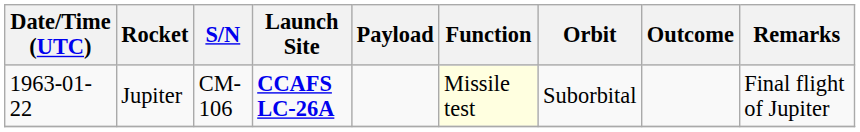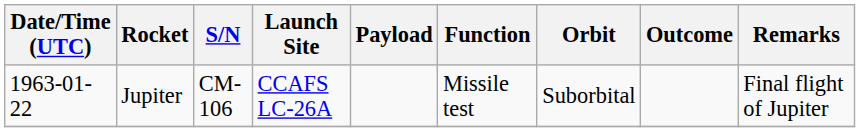(296, 95) bold -> (295, 95) normal
(477, 95) lightyellow background -> (476, 95) no background
